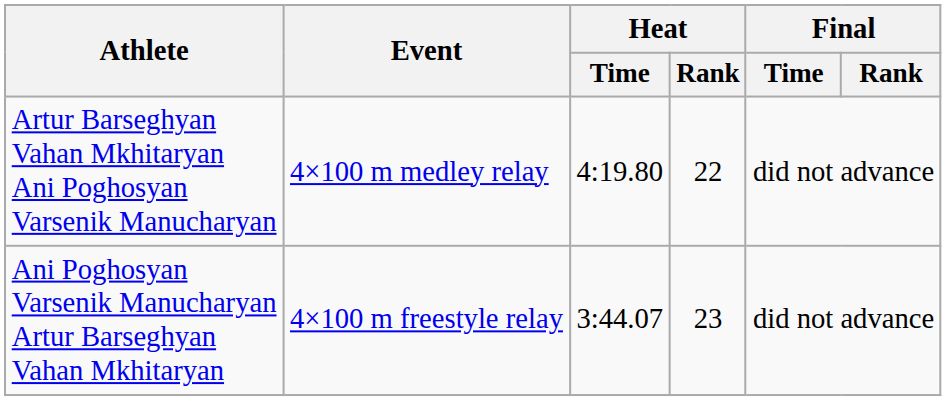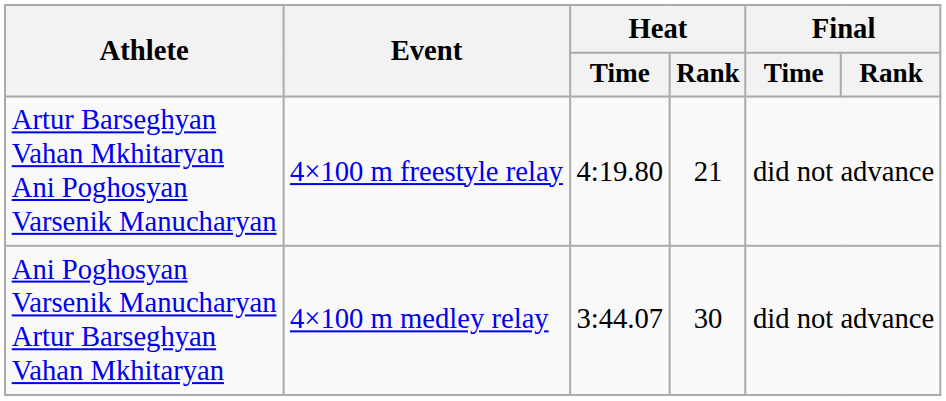(419, 171) 4×100 m medley relay -> (426, 171) 4×100 m freestyle relay
(708, 171) 22 -> (708, 171) 21
(426, 319) 4×100 m freestyle relay -> (419, 319) 4×100 m medley relay
(708, 319) 23 -> (708, 319) 30
